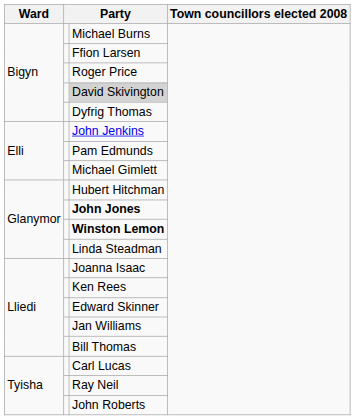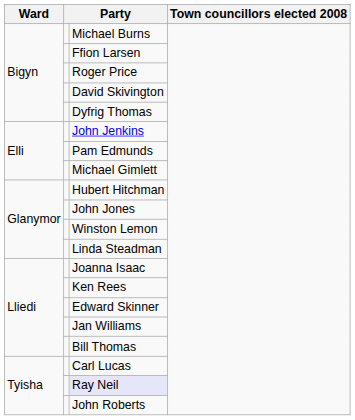(118, 92) lightgrey background -> (118, 92) no background
(106, 209) bold -> (103, 209) normal
(118, 229) bold -> (115, 229) normal
(95, 385) no background -> (95, 385) lavender background
